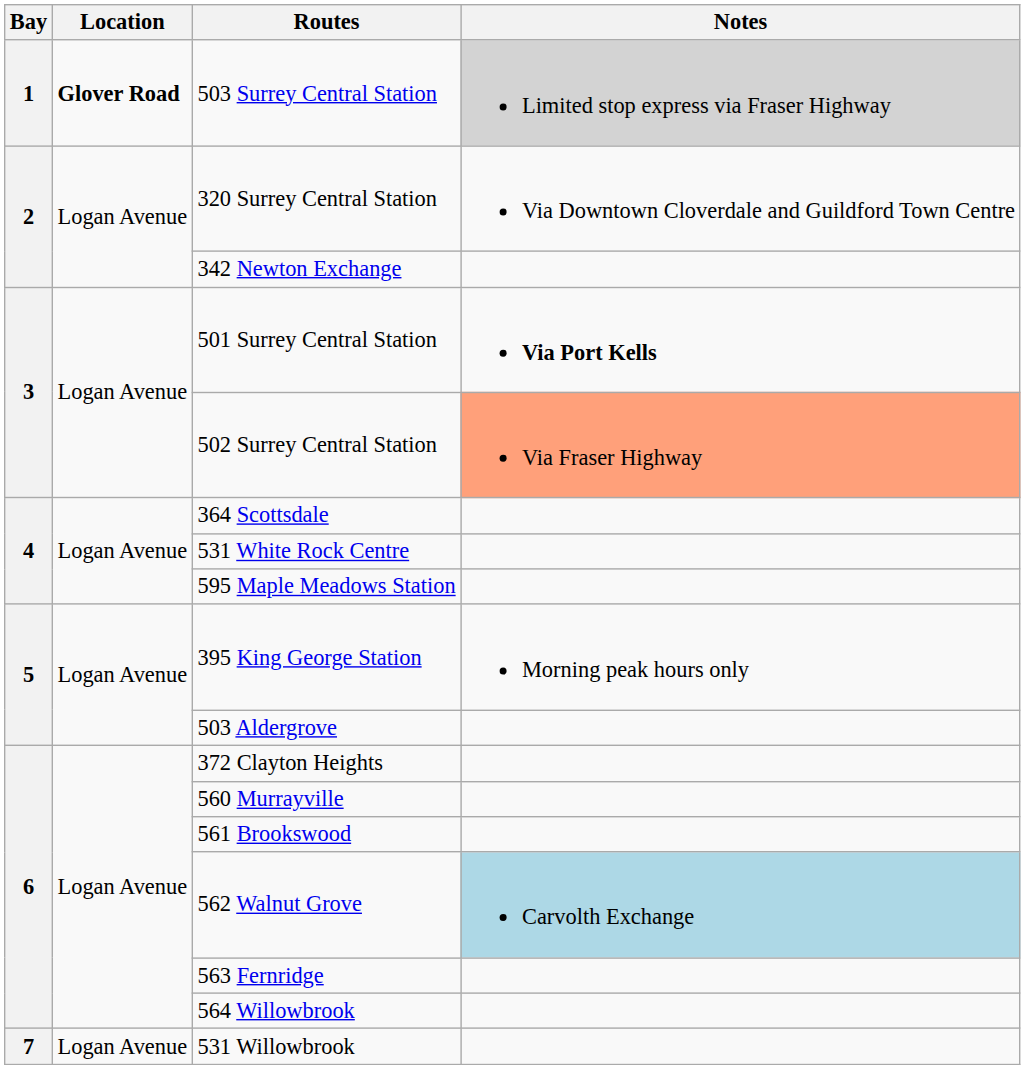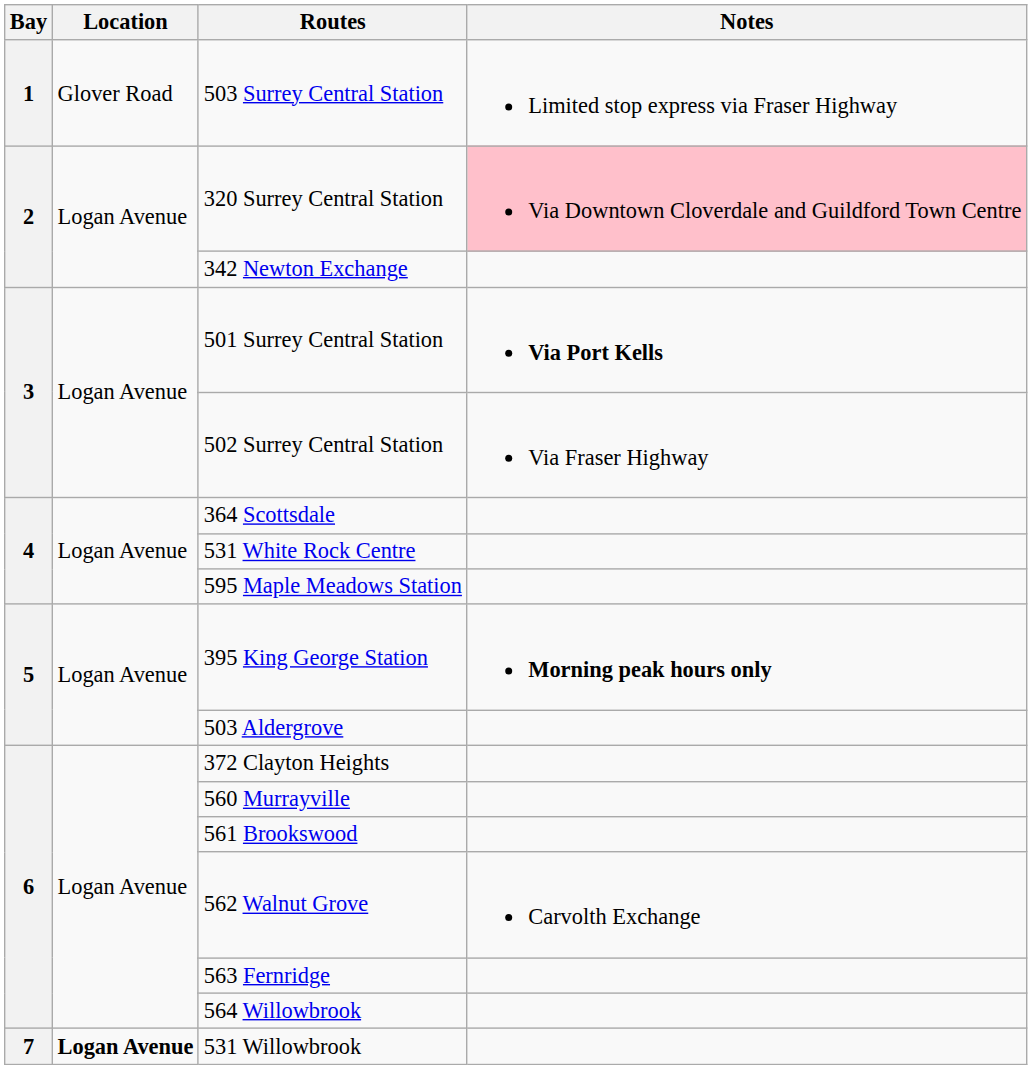(119, 92) bold -> (115, 92) normal
(741, 106) lightgrey background -> (747, 106) no background
(741, 211) no background -> (747, 211) pink background
(741, 458) lightsalmon background -> (747, 458) no background
(741, 670) normal -> (747, 670) bold
(741, 917) lightblue background -> (747, 917) no background
(122, 1046) normal -> (125, 1046) bold
